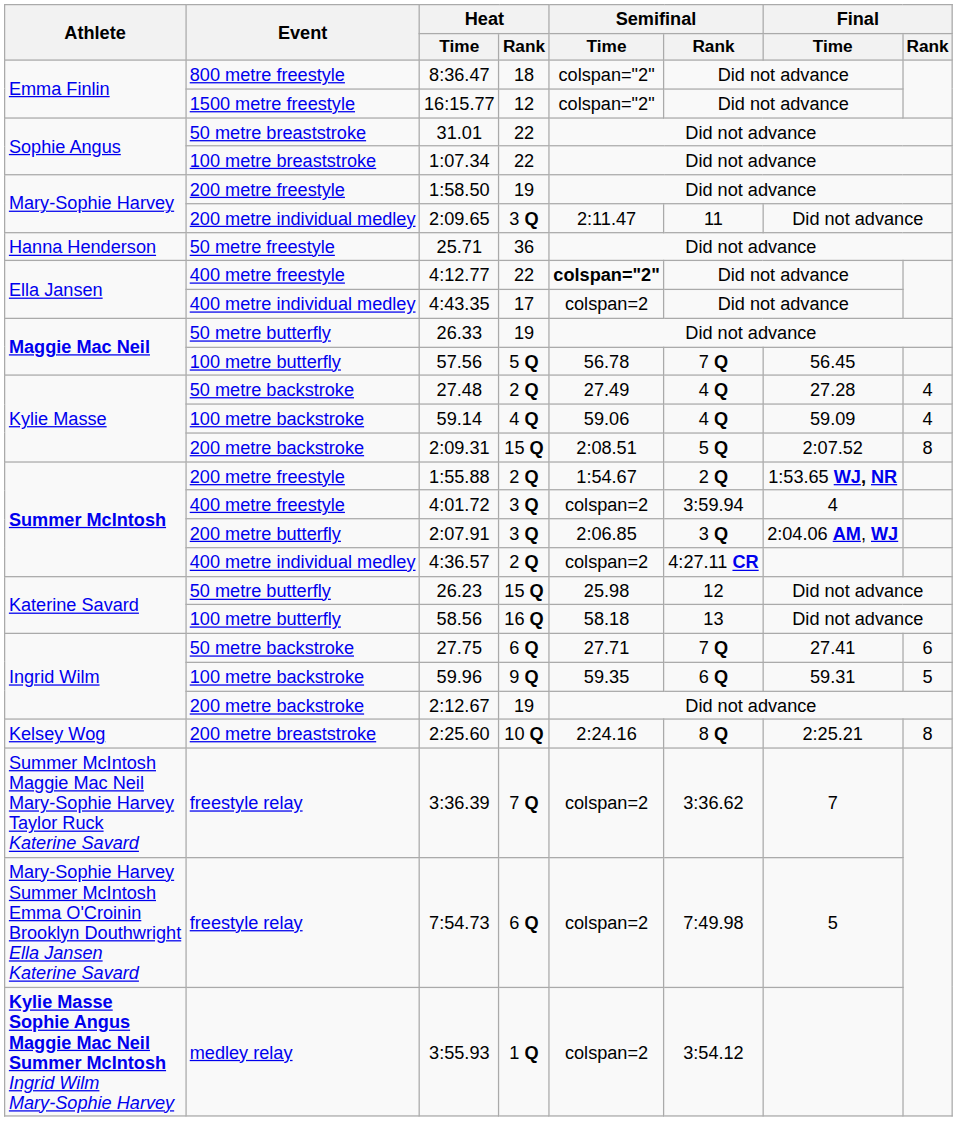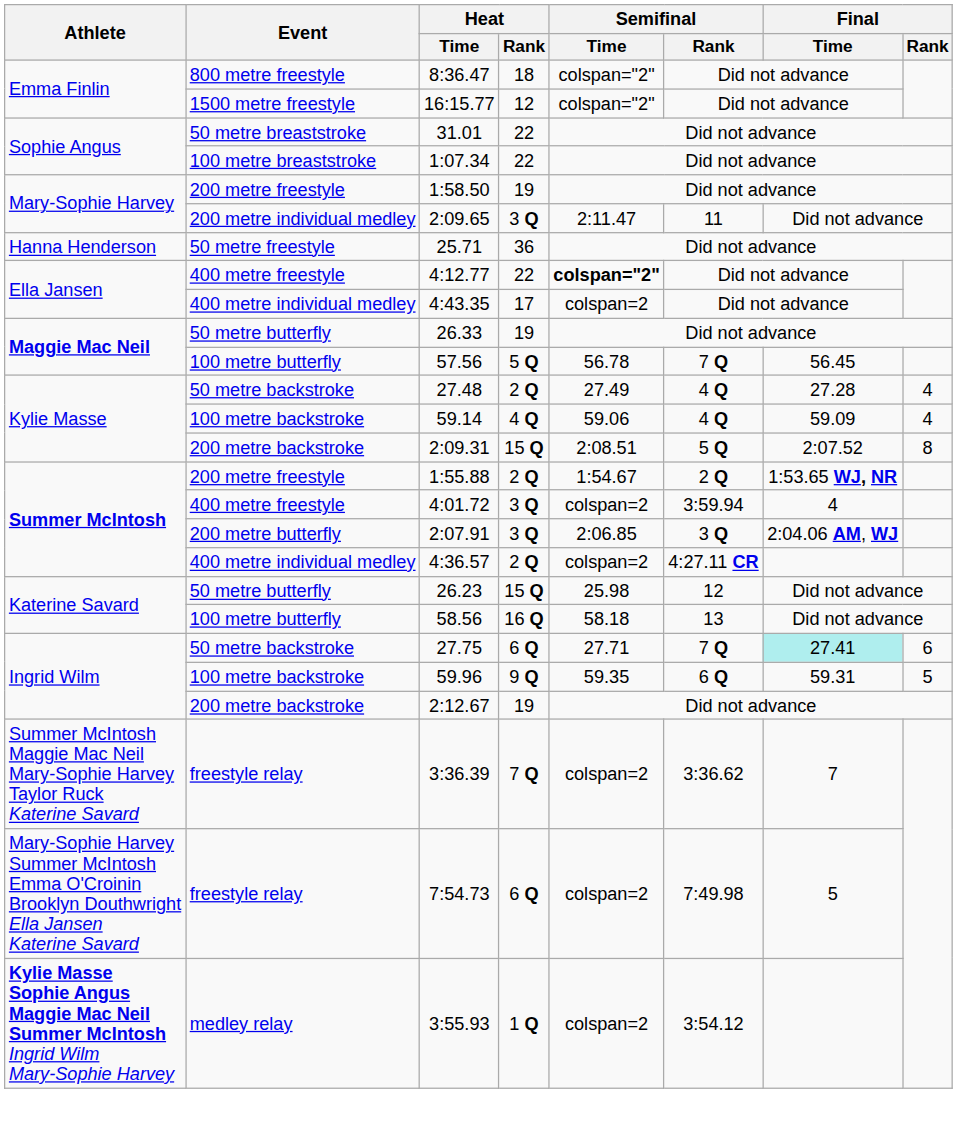(833, 648) no background -> (833, 648) paleturquoise background
- row: (459, 734)
